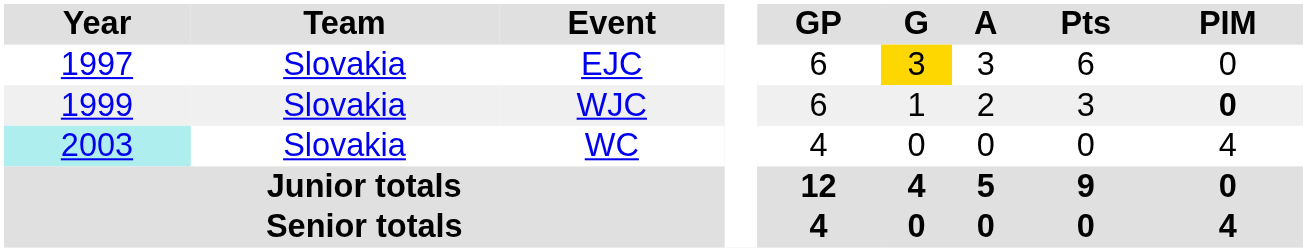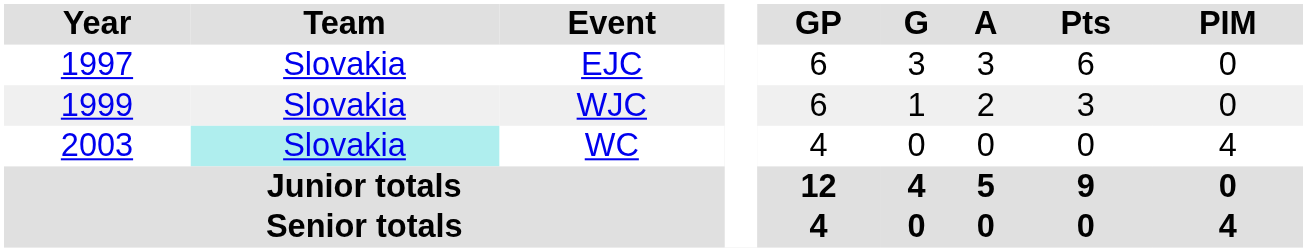(916, 64) gold background -> (916, 64) no background
(1228, 104) bold -> (1228, 104) normal
(97, 145) paleturquoise background -> (97, 145) no background
(345, 145) no background -> (345, 145) paleturquoise background
